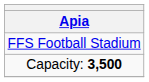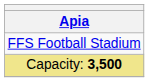(74, 65) no background -> (74, 65) khaki background
